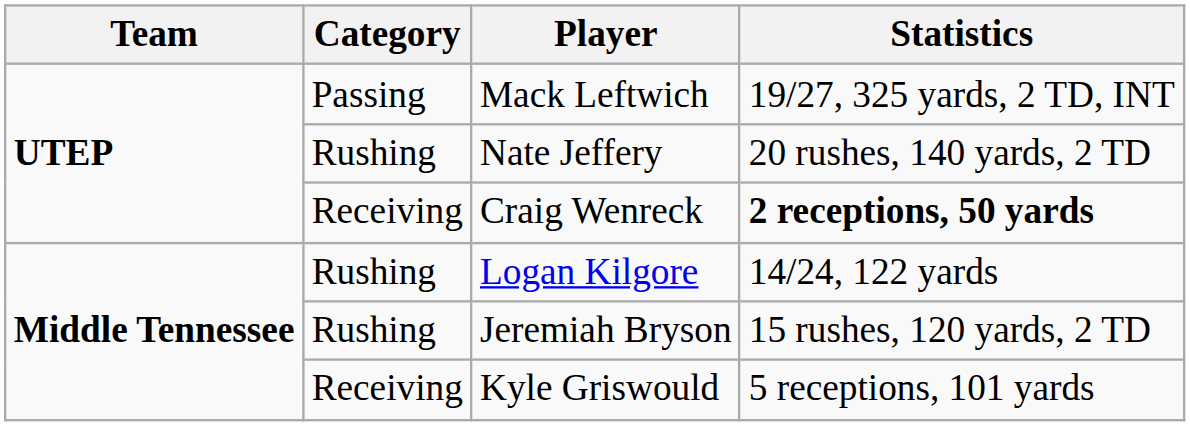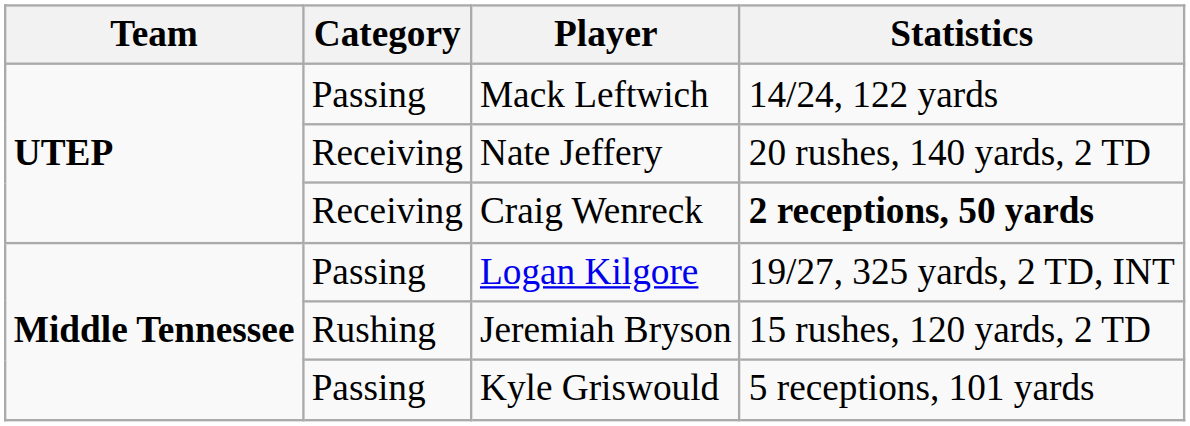(962, 93) 19/27, 325 yards, 2 TD, INT -> (874, 93) 14/24, 122 yards
(374, 152) Rushing -> (387, 152) Receiving
(374, 270) Rushing -> (369, 270) Passing
(874, 270) 14/24, 122 yards -> (962, 270) 19/27, 325 yards, 2 TD, INT
(387, 389) Receiving -> (369, 389) Passing
